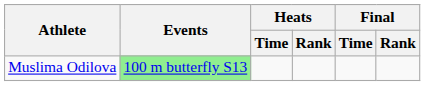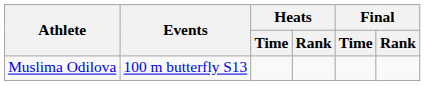(185, 68) lightgreen background -> (185, 68) no background
